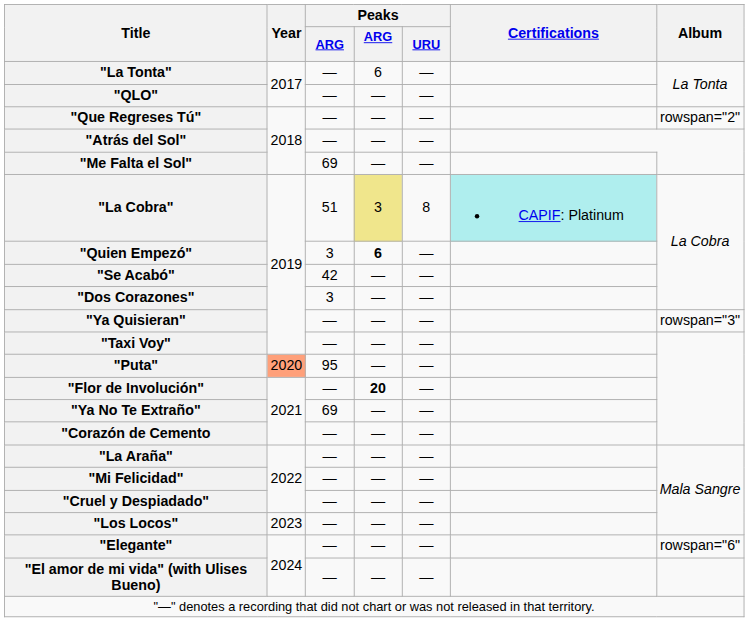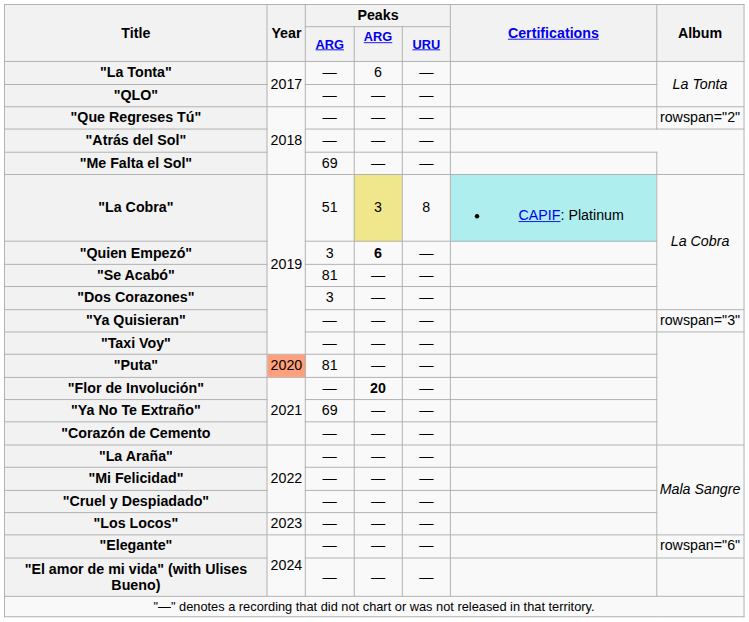(330, 275) 42 -> (330, 275) 81
(330, 365) 95 -> (330, 365) 81
